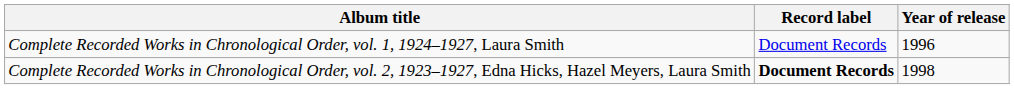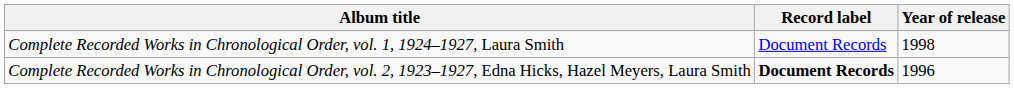(918, 44) 1996 -> (918, 44) 1998
(918, 70) 1998 -> (918, 70) 1996
